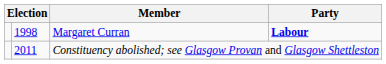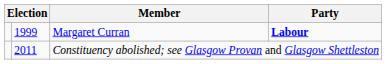(26, 31) 1998 -> (26, 31) 1999
